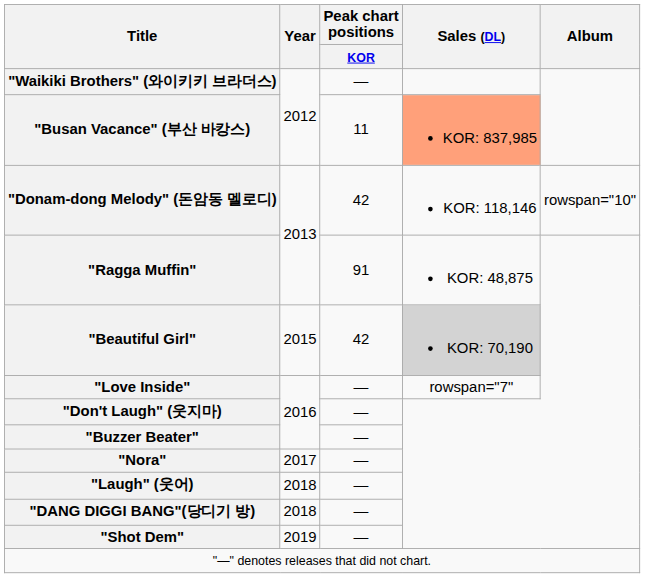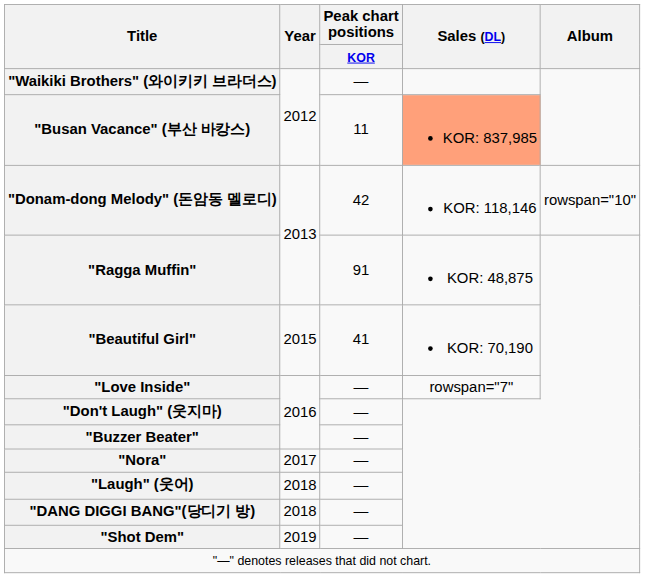(361, 340) 42 -> (361, 340) 41
(471, 349) lightgrey background -> (471, 349) no background
